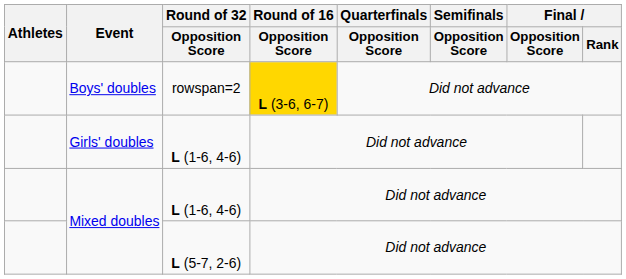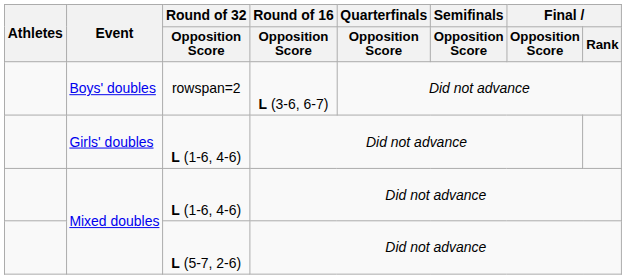(293, 104) gold background -> (293, 104) no background
